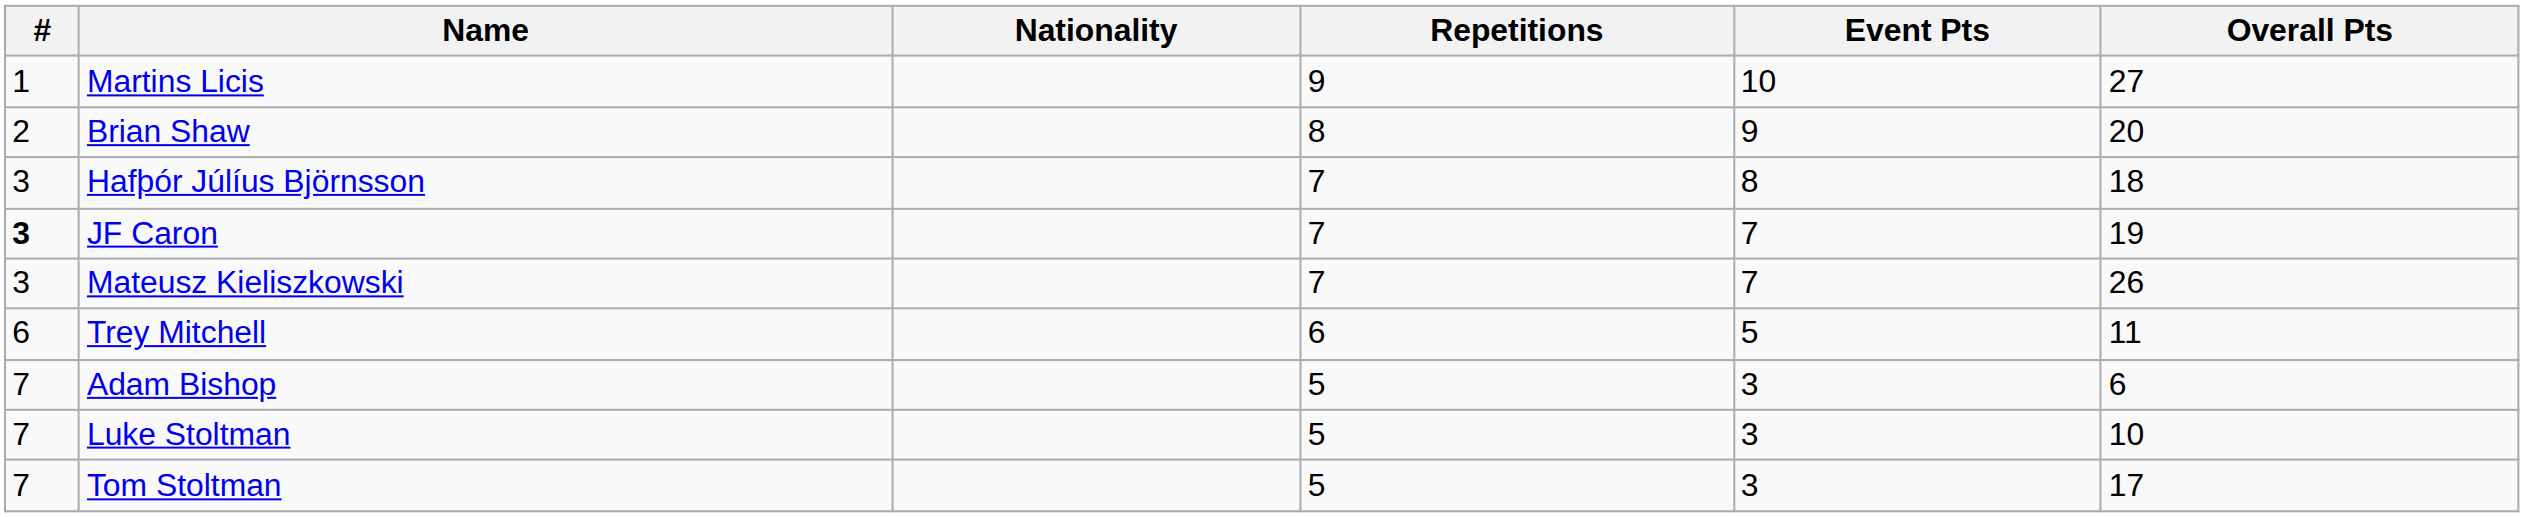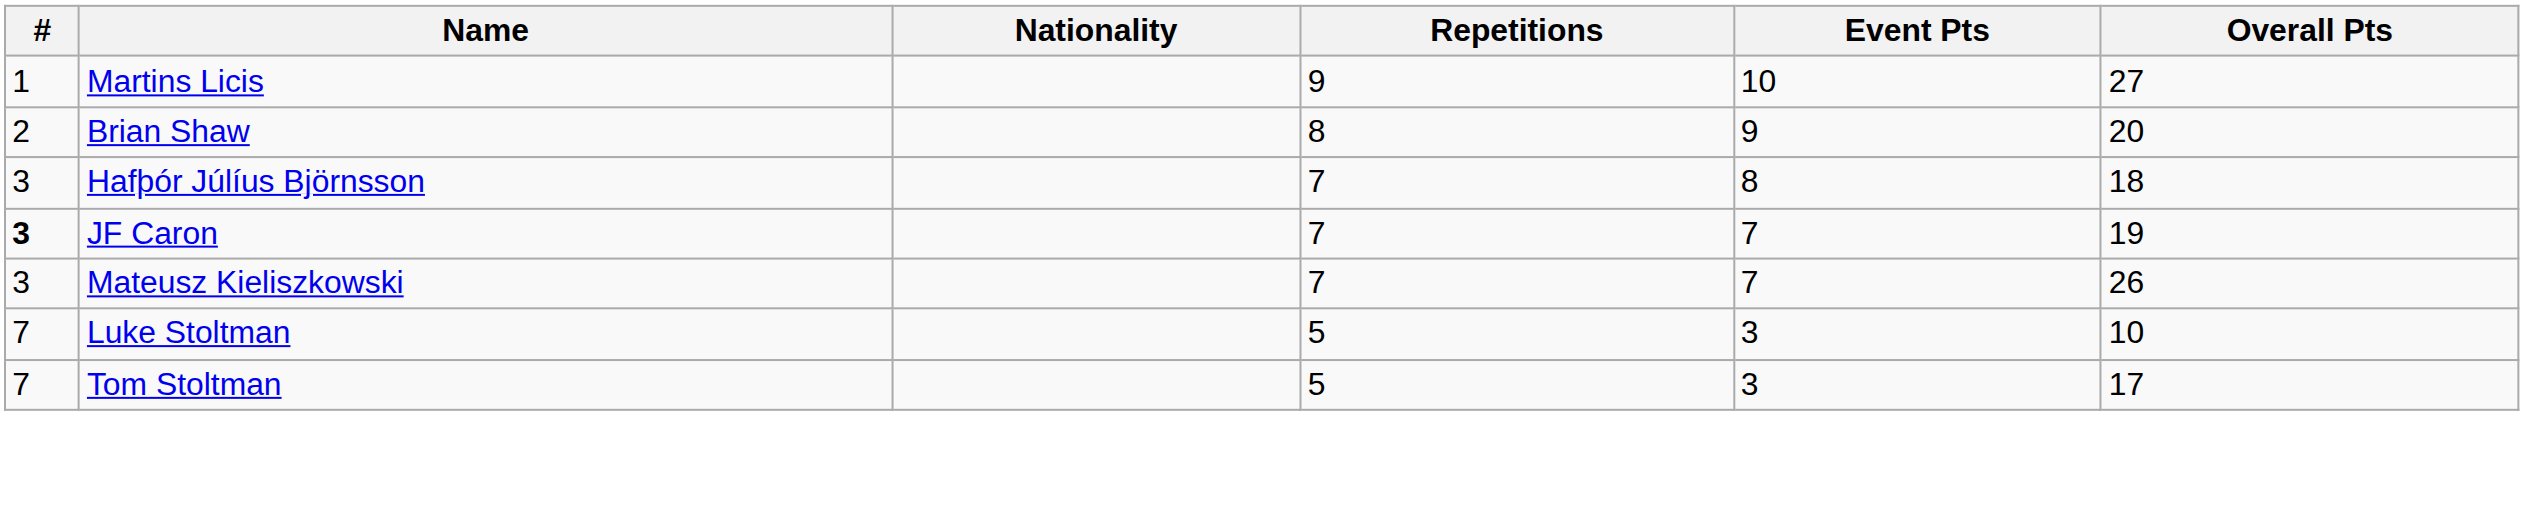- row: (177, 333)
- row: (182, 384)
